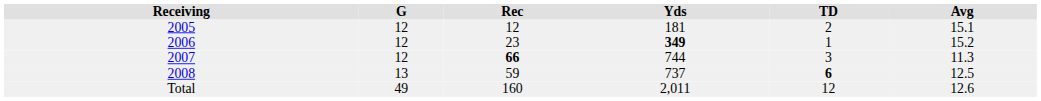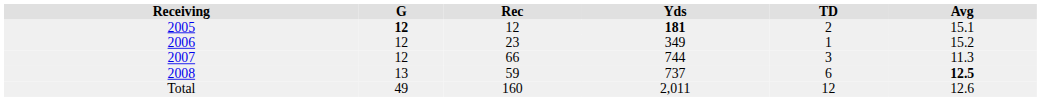(401, 27) normal -> (401, 27) bold
(675, 27) normal -> (675, 27) bold
(675, 42) bold -> (675, 42) normal
(512, 58) bold -> (512, 58) normal
(828, 73) bold -> (828, 73) normal
(962, 73) normal -> (962, 73) bold
